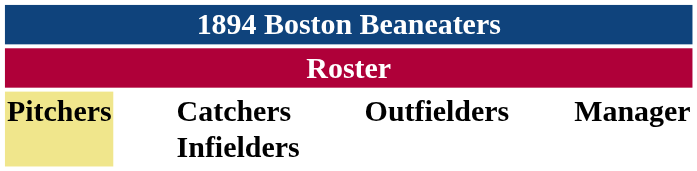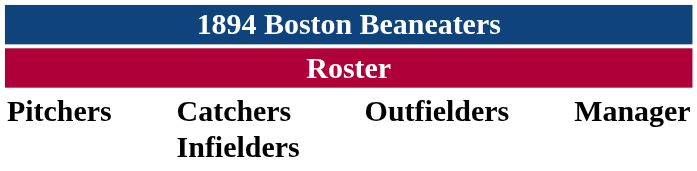(59, 110) khaki background -> (59, 110) no background
